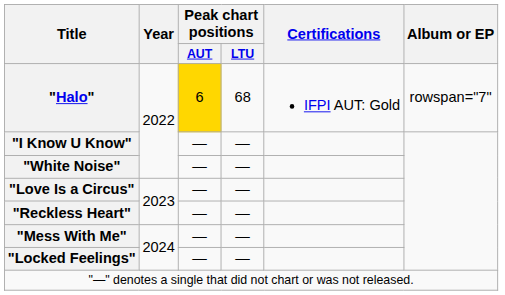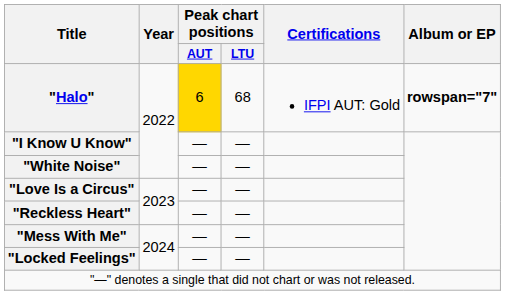(451, 97) normal -> (452, 97) bold
